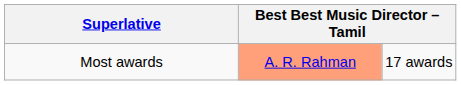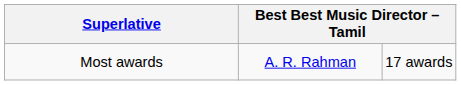(310, 62) lightsalmon background -> (310, 62) no background
